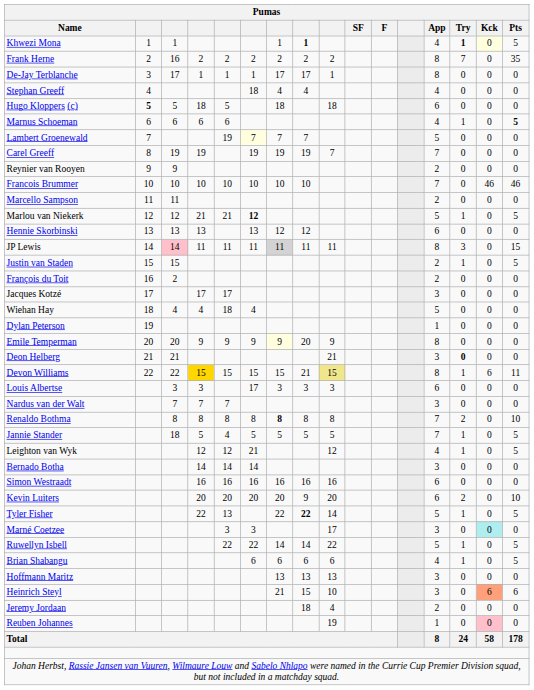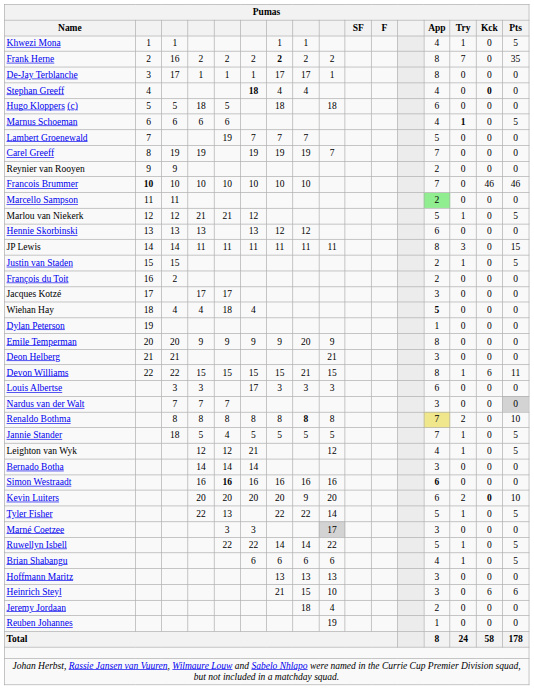(306, 44) bold -> (306, 44) normal
(463, 44) bold -> (463, 44) normal
(489, 44) lightyellow background -> (489, 44) no background
(280, 59) normal -> (280, 59) bold
(253, 91) normal -> (253, 91) bold
(489, 91) normal -> (489, 91) bold
(149, 106) bold -> (149, 106) normal
(463, 122) normal -> (463, 122) bold
(516, 122) bold -> (516, 122) normal
(253, 138) lightyellow background -> (253, 138) no background
(149, 185) normal -> (149, 185) bold
(437, 200) no background -> (437, 200) lightgreen background
(253, 216) bold -> (253, 216) normal
(175, 247) pink background -> (175, 247) no background
(280, 247) lightgrey background -> (280, 247) no background
(437, 310) normal -> (437, 310) bold
(280, 341) lightyellow background -> (280, 341) no background
(463, 357) bold -> (463, 357) normal
(201, 373) gold background -> (201, 373) no background
(332, 373) khaki background -> (332, 373) no background
(516, 404) no background -> (516, 404) lightgrey background
(280, 420) bold -> (280, 420) normal
(306, 420) normal -> (306, 420) bold
(437, 420) no background -> (437, 420) khaki background
(227, 482) normal -> (227, 482) bold
(437, 482) normal -> (437, 482) bold
(489, 498) normal -> (489, 498) bold
(306, 514) bold -> (306, 514) normal
(332, 530) no background -> (332, 530) lightgrey background
(489, 530) paleturquoise background -> (489, 530) no background
(489, 592) lightsalmon background -> (489, 592) no background
(489, 624) pink background -> (489, 624) no background
